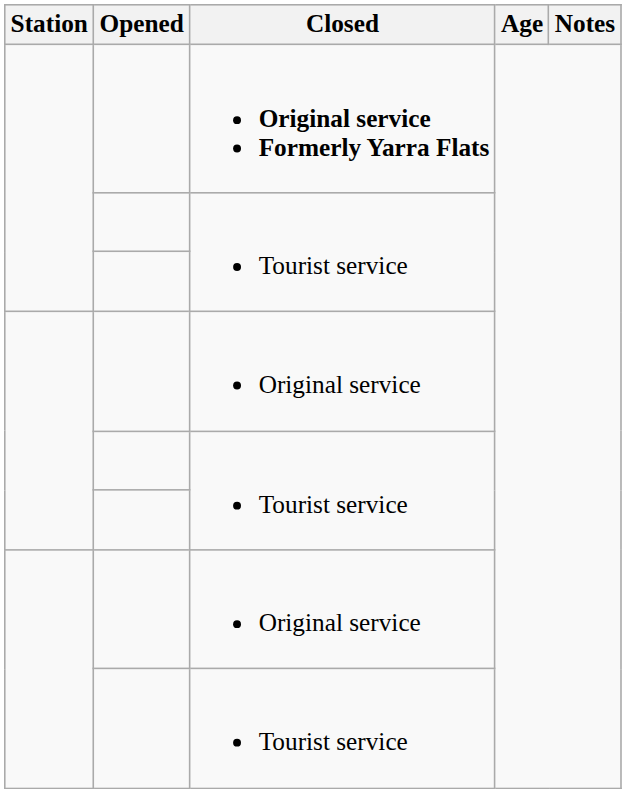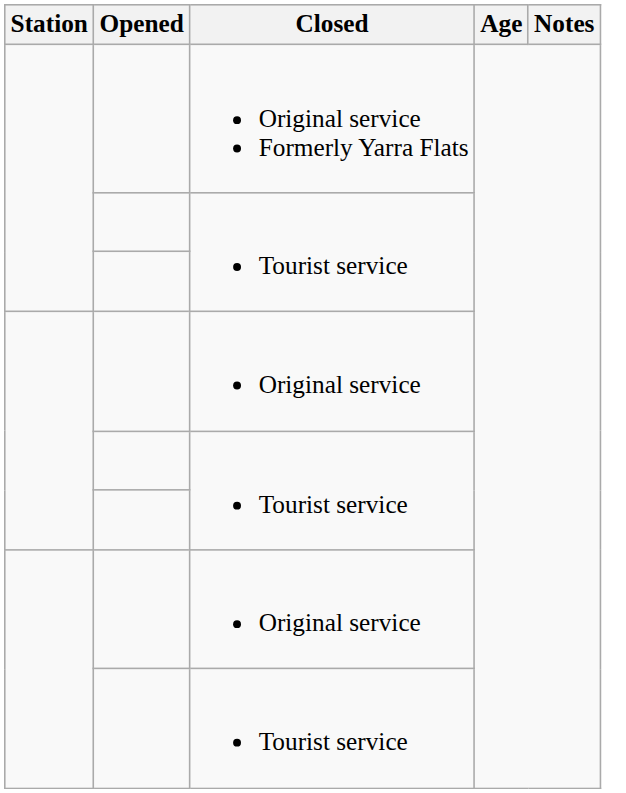(342, 133) bold -> (332, 133) normal
